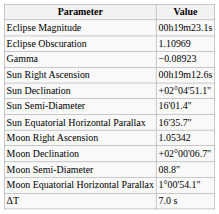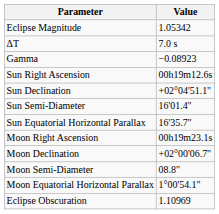(185, 28) 00h19m23.1s -> (175, 28) 1.05342
rows swapped: (47, 43) <-> (13, 201)
(175, 138) 1.05342 -> (185, 138) 00h19m23.1s
